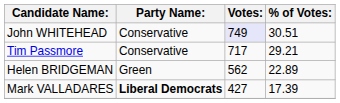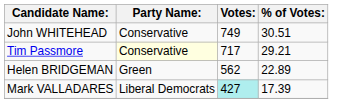(238, 32) lavender background -> (230, 32) no background
(153, 51) no background -> (153, 51) lightyellow background
(171, 88) bold -> (167, 88) normal
(238, 88) no background -> (230, 88) paleturquoise background
